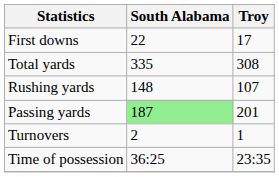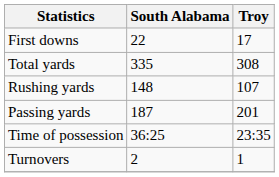(142, 111) lightgreen background -> (142, 111) no background
rows swapped: (39, 135) <-> (66, 159)
